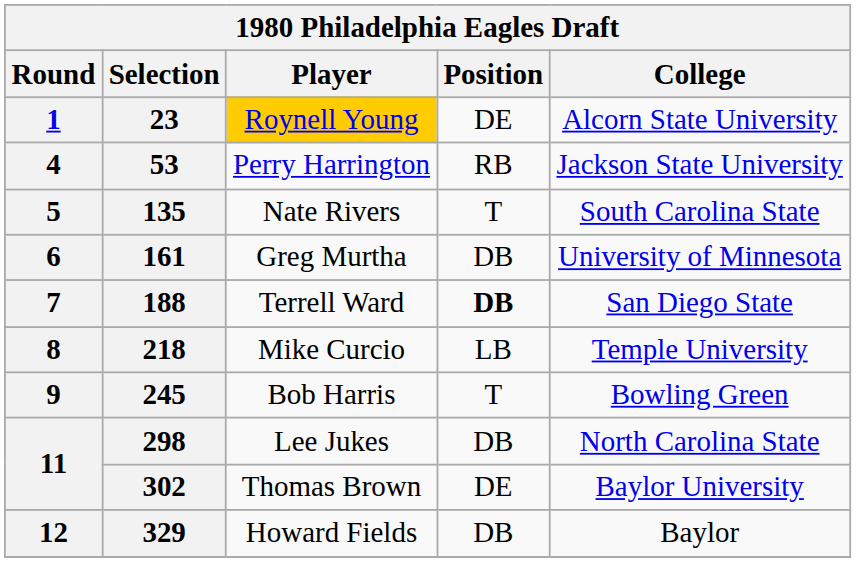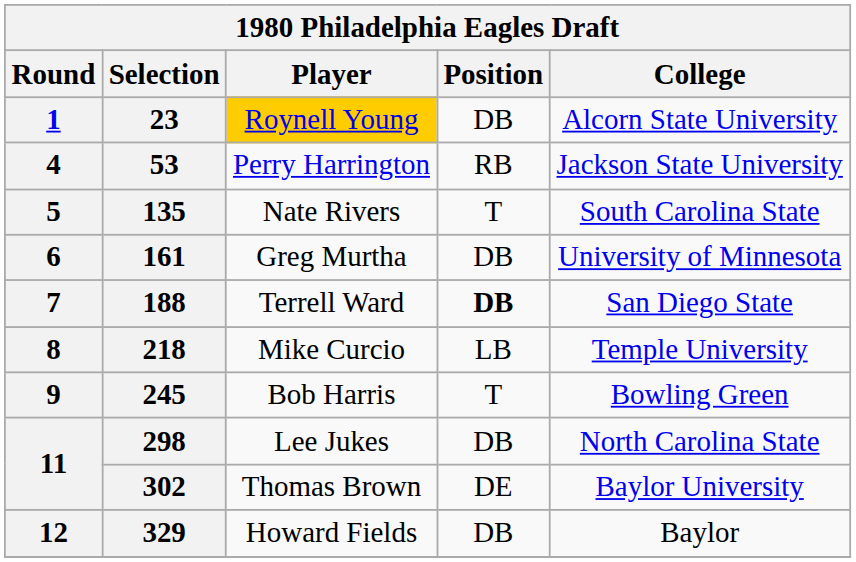(493, 119) DE -> (493, 119) DB
